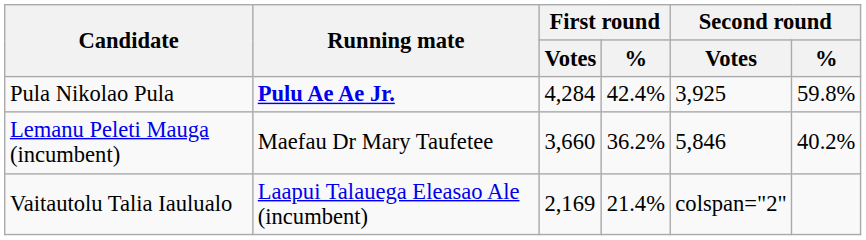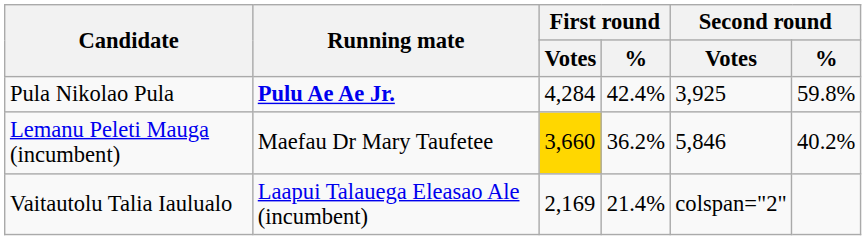(570, 142) no background -> (570, 142) gold background
